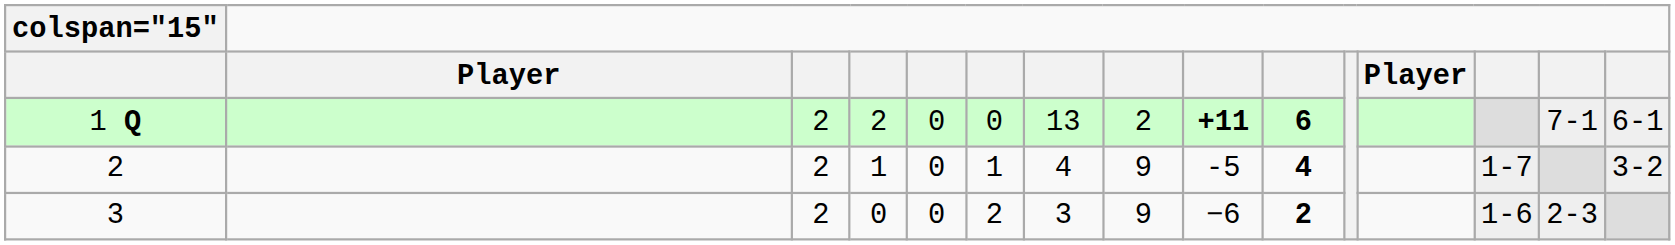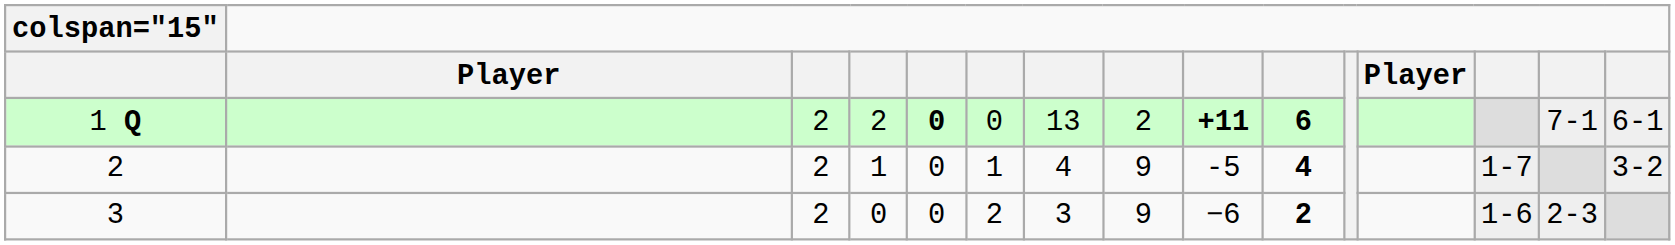(937, 122) normal -> (937, 122) bold
